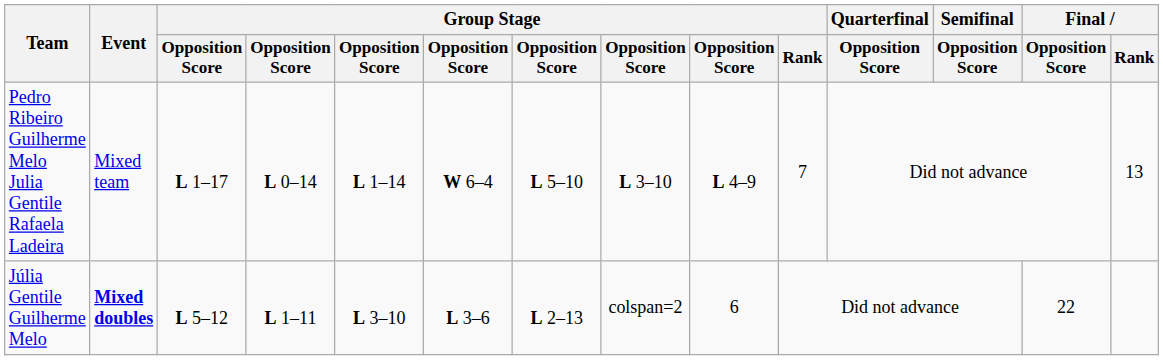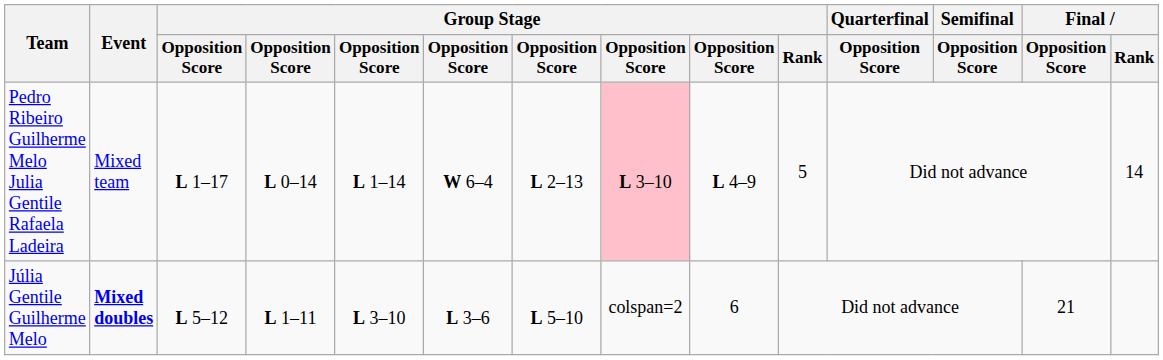(557, 182) L 5–10 -> (557, 182) L 2–13
(645, 182) no background -> (645, 182) pink background
(803, 171) 7 -> (803, 171) 5
(1134, 171) 13 -> (1134, 171) 14
(557, 318) L 2–13 -> (557, 318) L 5–10
(1066, 307) 22 -> (1066, 307) 21
